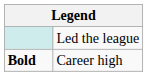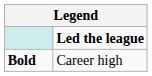(98, 37) normal -> (100, 37) bold
